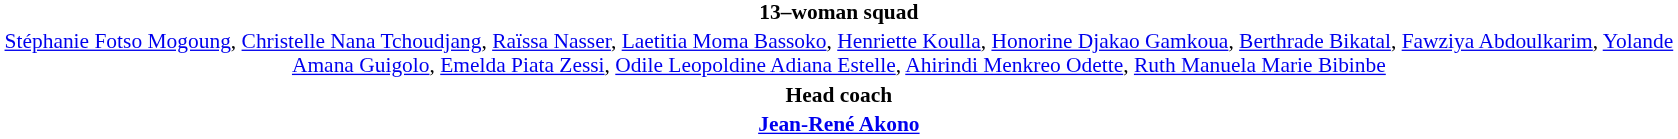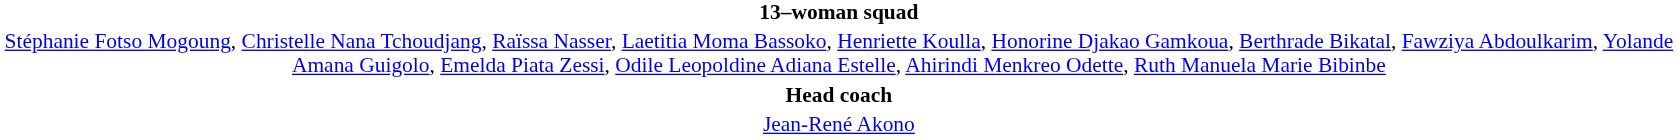(839, 124) bold -> (839, 124) normal
